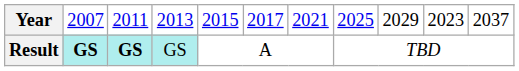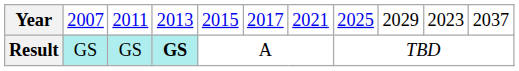(86, 50) bold -> (86, 50) normal
(130, 50) bold -> (130, 50) normal
(175, 50) normal -> (175, 50) bold
